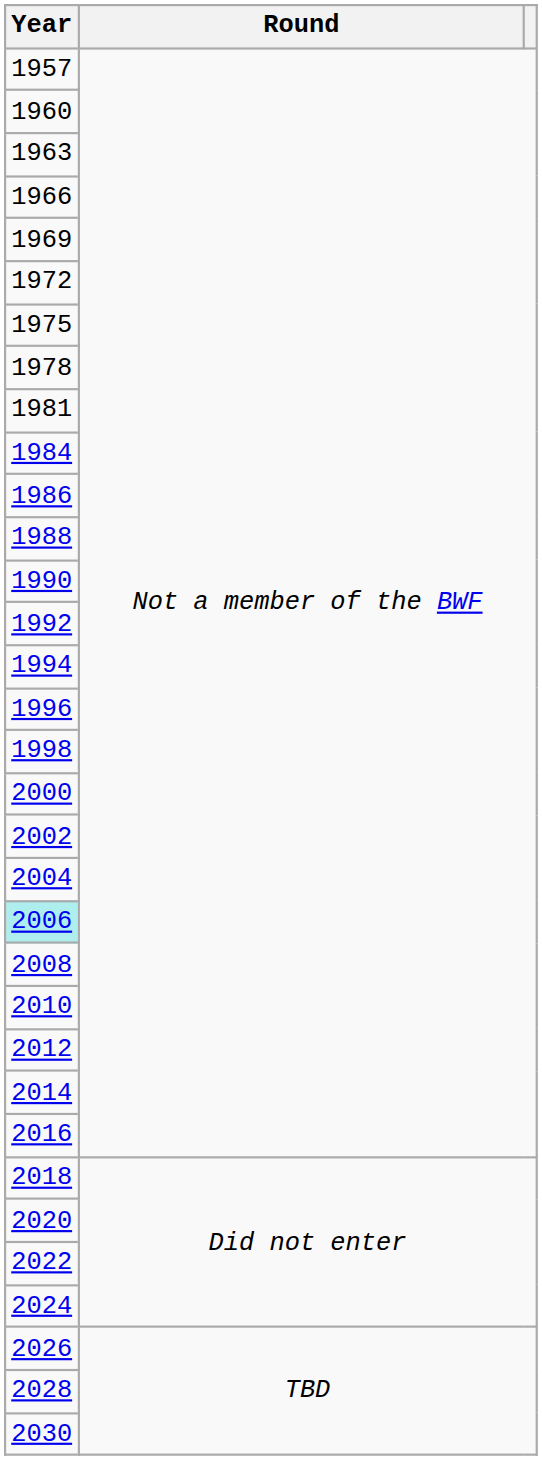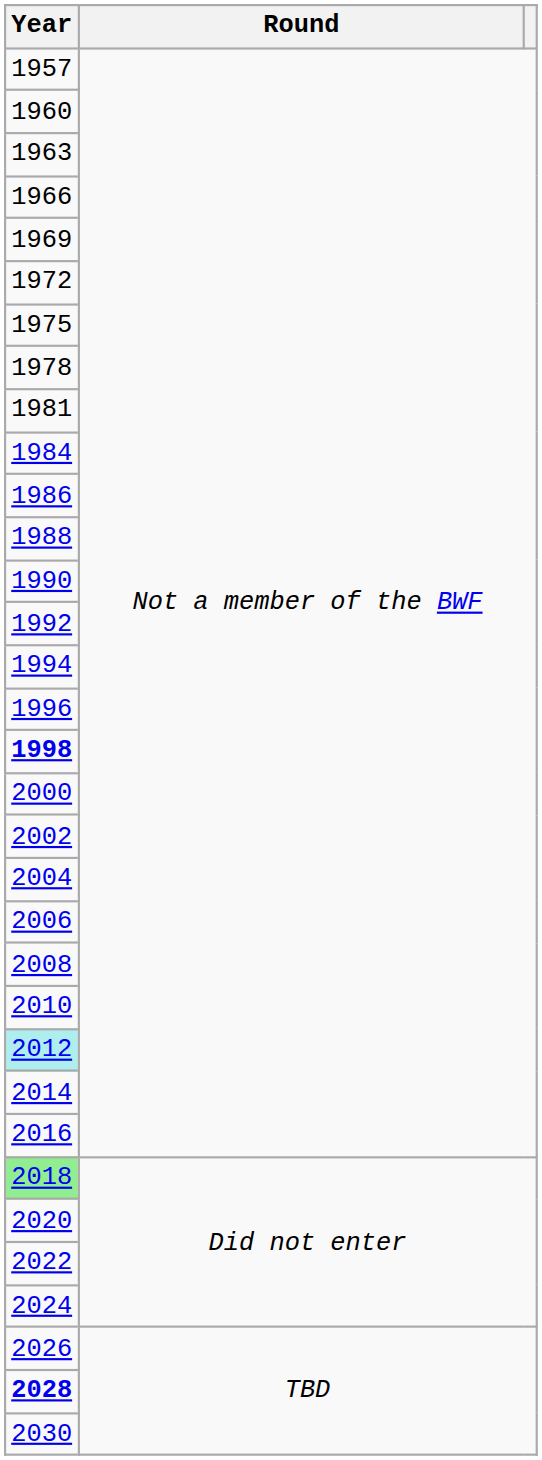(42, 751) normal -> (42, 751) bold
(42, 922) paleturquoise background -> (42, 922) no background
(42, 1050) no background -> (42, 1050) paleturquoise background
(42, 1178) no background -> (42, 1178) lightgreen background
(42, 1391) normal -> (42, 1391) bold
